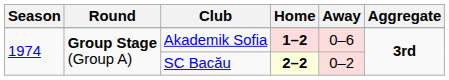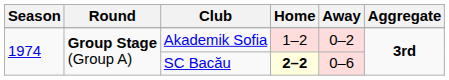(295, 39) bold -> (295, 39) normal
(342, 39) 0–6 -> (342, 39) 0–2
(342, 63) 0–2 -> (342, 63) 0–6
